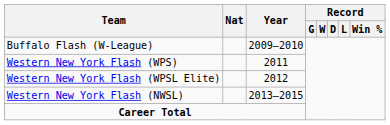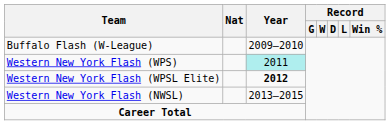(276, 62) no background -> (276, 62) paleturquoise background
(276, 79) normal -> (276, 79) bold
